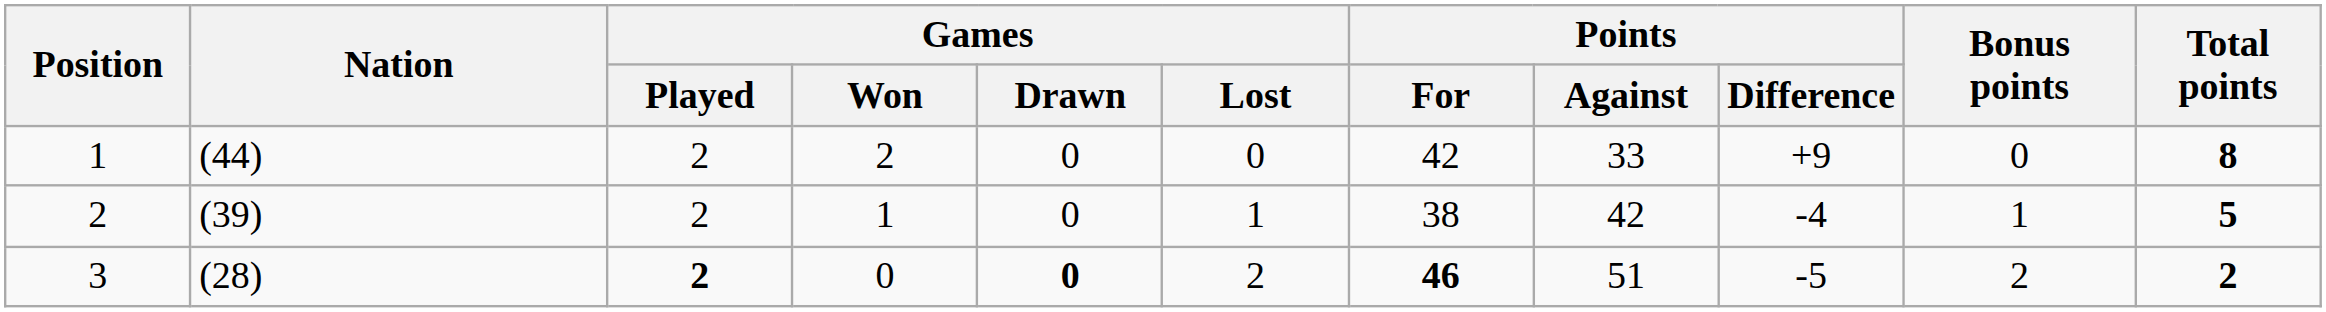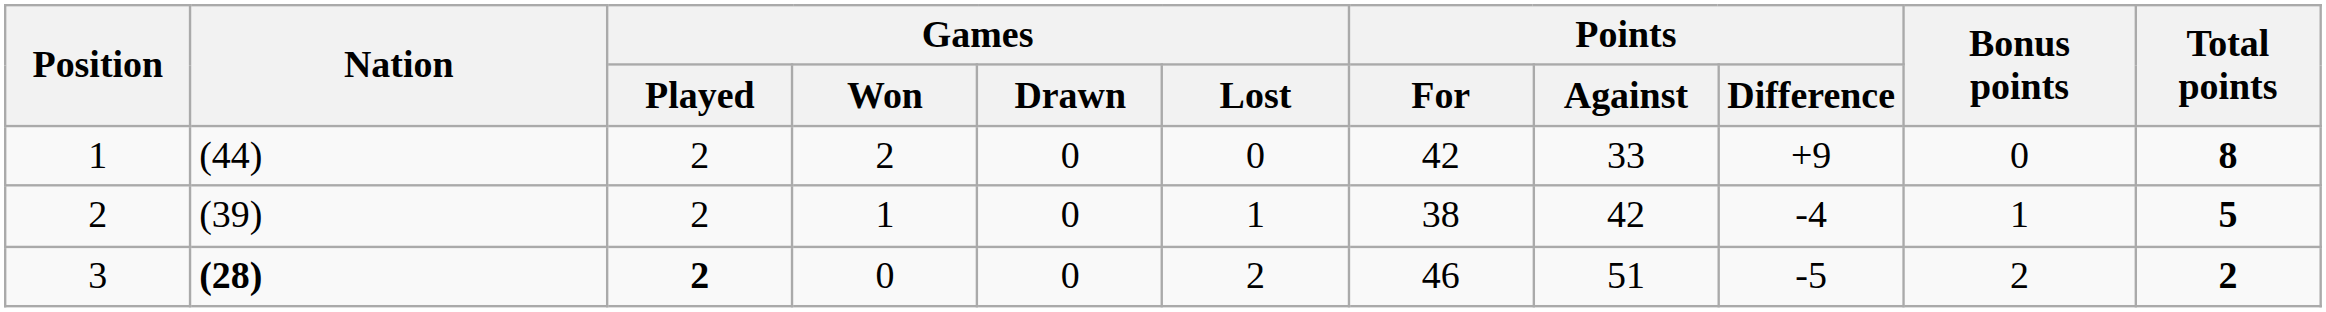(231, 275) normal -> (231, 275) bold
(1070, 275) bold -> (1070, 275) normal
(1441, 275) bold -> (1441, 275) normal
